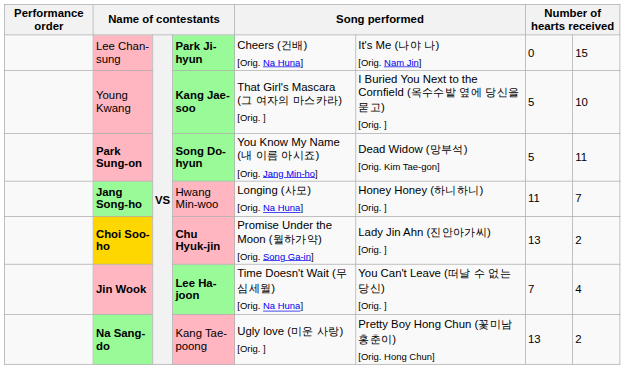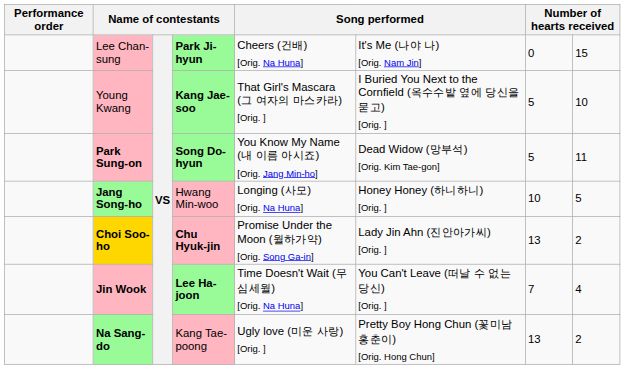(534, 198) 11 -> (534, 198) 10
(578, 198) 7 -> (578, 198) 5
